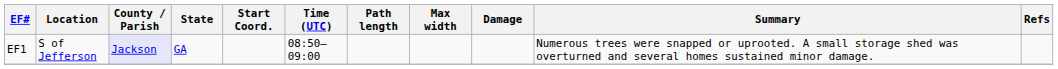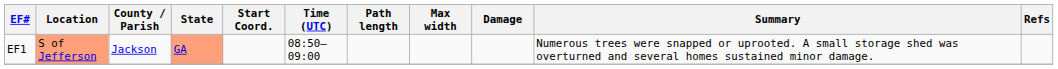(67, 49) no background -> (67, 49) lightsalmon background
(134, 49) lavender background -> (134, 49) no background
(180, 49) no background -> (180, 49) lightsalmon background
